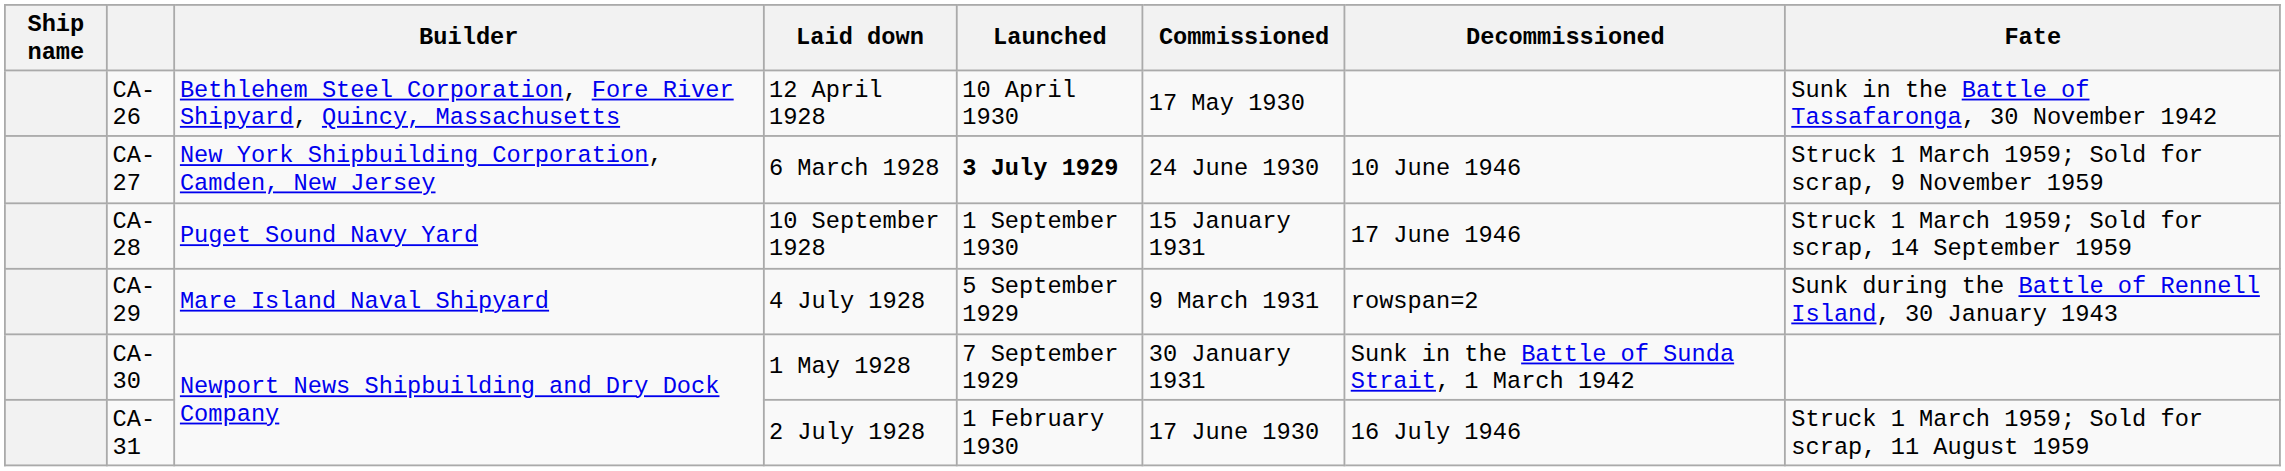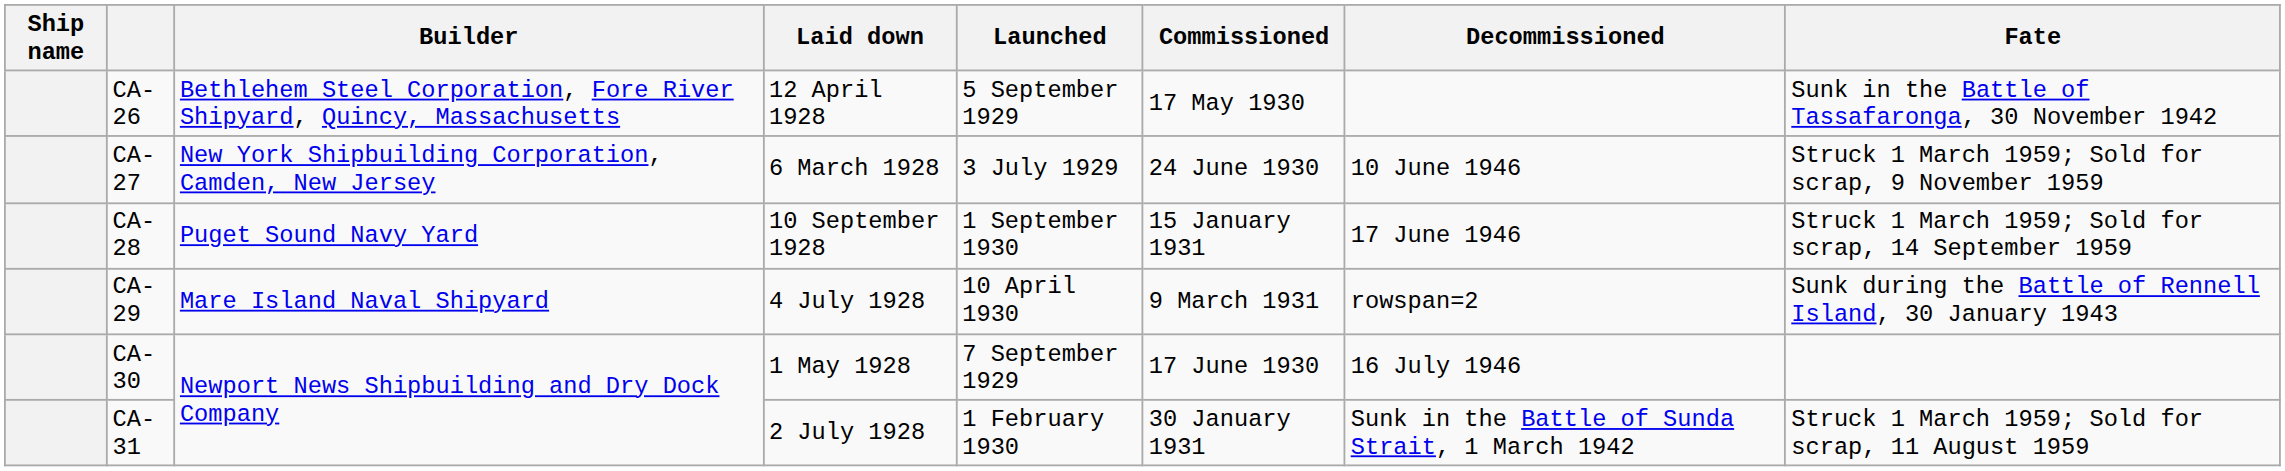(1019, 104) 10 April 1930 -> (1040, 104) 5 September 1929
(1040, 170) bold -> (1040, 170) normal
(1040, 301) 5 September 1929 -> (1019, 301) 10 April 1930
(1220, 367) 30 January 1931 -> (1234, 367) 17 June 1930
(1542, 367) Sunk in the Battle of Sunda Strait, 1 March 1942 -> (1436, 367) 16 July 1946
(1234, 433) 17 June 1930 -> (1220, 433) 30 January 1931
(1436, 433) 16 July 1946 -> (1542, 433) Sunk in the Battle of Sunda Strait, 1 March 1942
